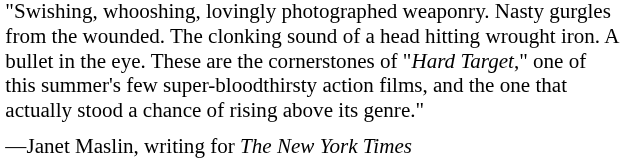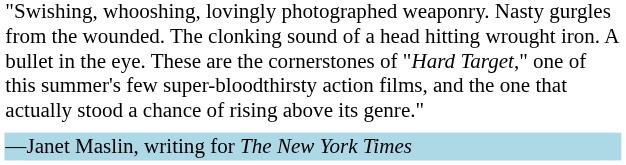(209, 146) no background -> (209, 146) lightblue background
